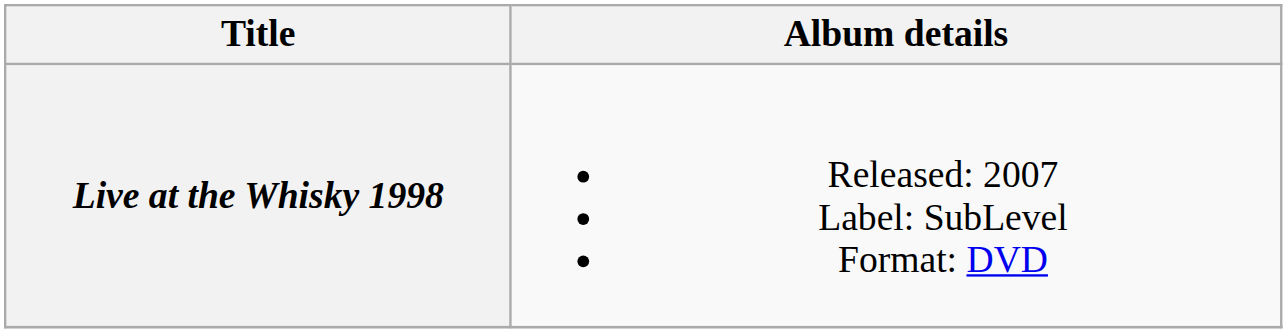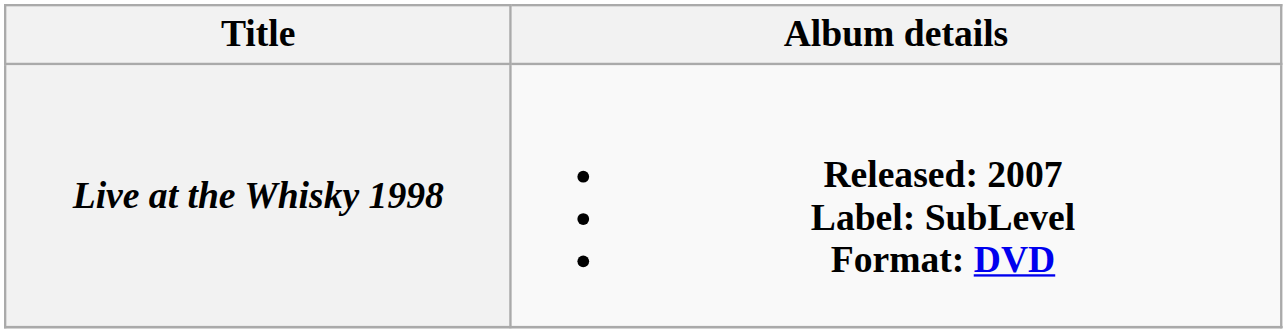(896, 217) normal -> (896, 217) bold
